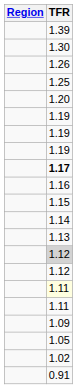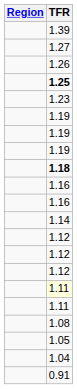(59, 47) 1.30 -> (59, 47) 1.27
(59, 82) normal -> (59, 82) bold
(59, 99) 1.20 -> (59, 99) 1.23
(59, 168) 1.17 -> (59, 168) 1.18
(59, 202) 1.15 -> (59, 202) 1.16
(59, 237) 1.13 -> (59, 237) 1.12
(59, 254) lightgrey background -> (59, 254) no background
(59, 323) 1.09 -> (59, 323) 1.08
(59, 358) 1.02 -> (59, 358) 1.04
